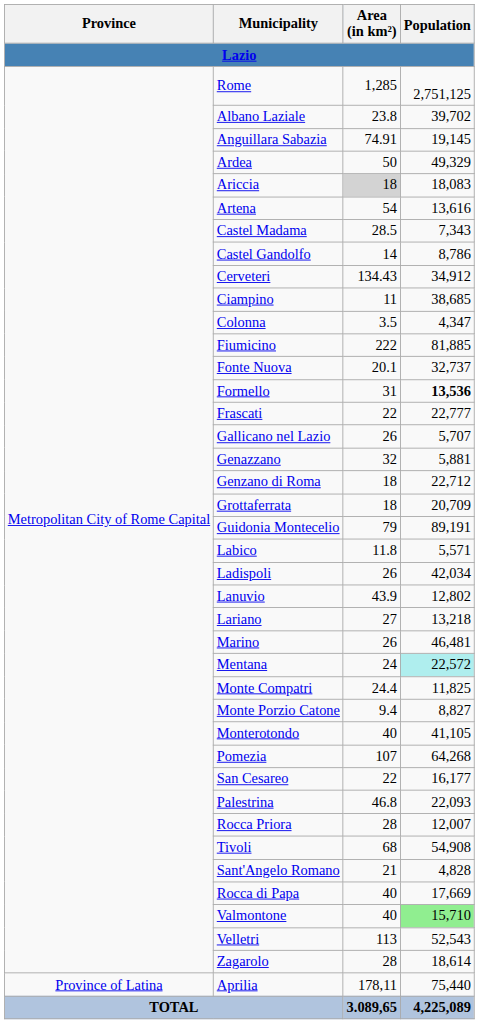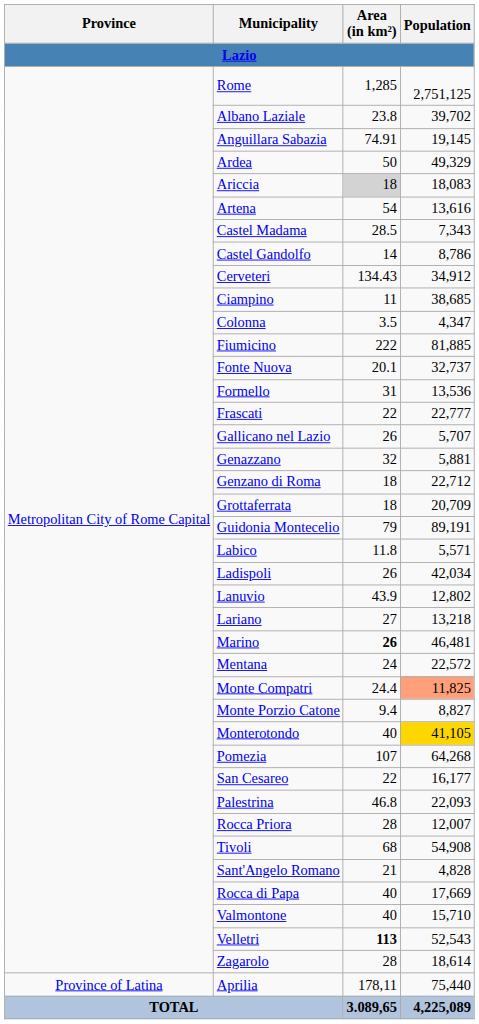(451, 390) bold -> (451, 390) normal
(390, 642) normal -> (390, 642) bold
(451, 664) paleturquoise background -> (451, 664) no background
(451, 687) no background -> (451, 687) lightsalmon background
(451, 733) no background -> (451, 733) gold background
(451, 916) lightgreen background -> (451, 916) no background
(386, 938) normal -> (387, 938) bold
